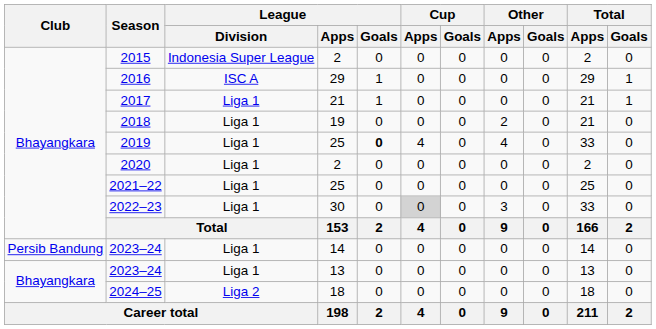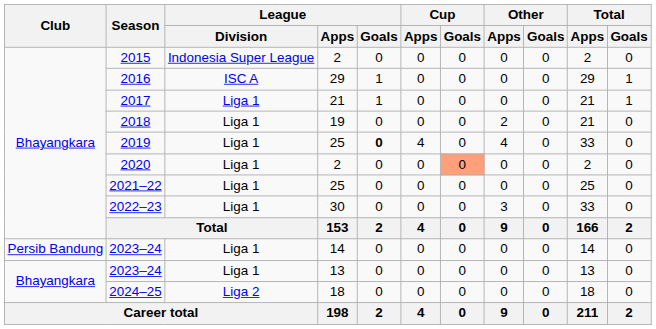(462, 164) no background -> (462, 164) lightsalmon background
(421, 206) lightgrey background -> (421, 206) no background
